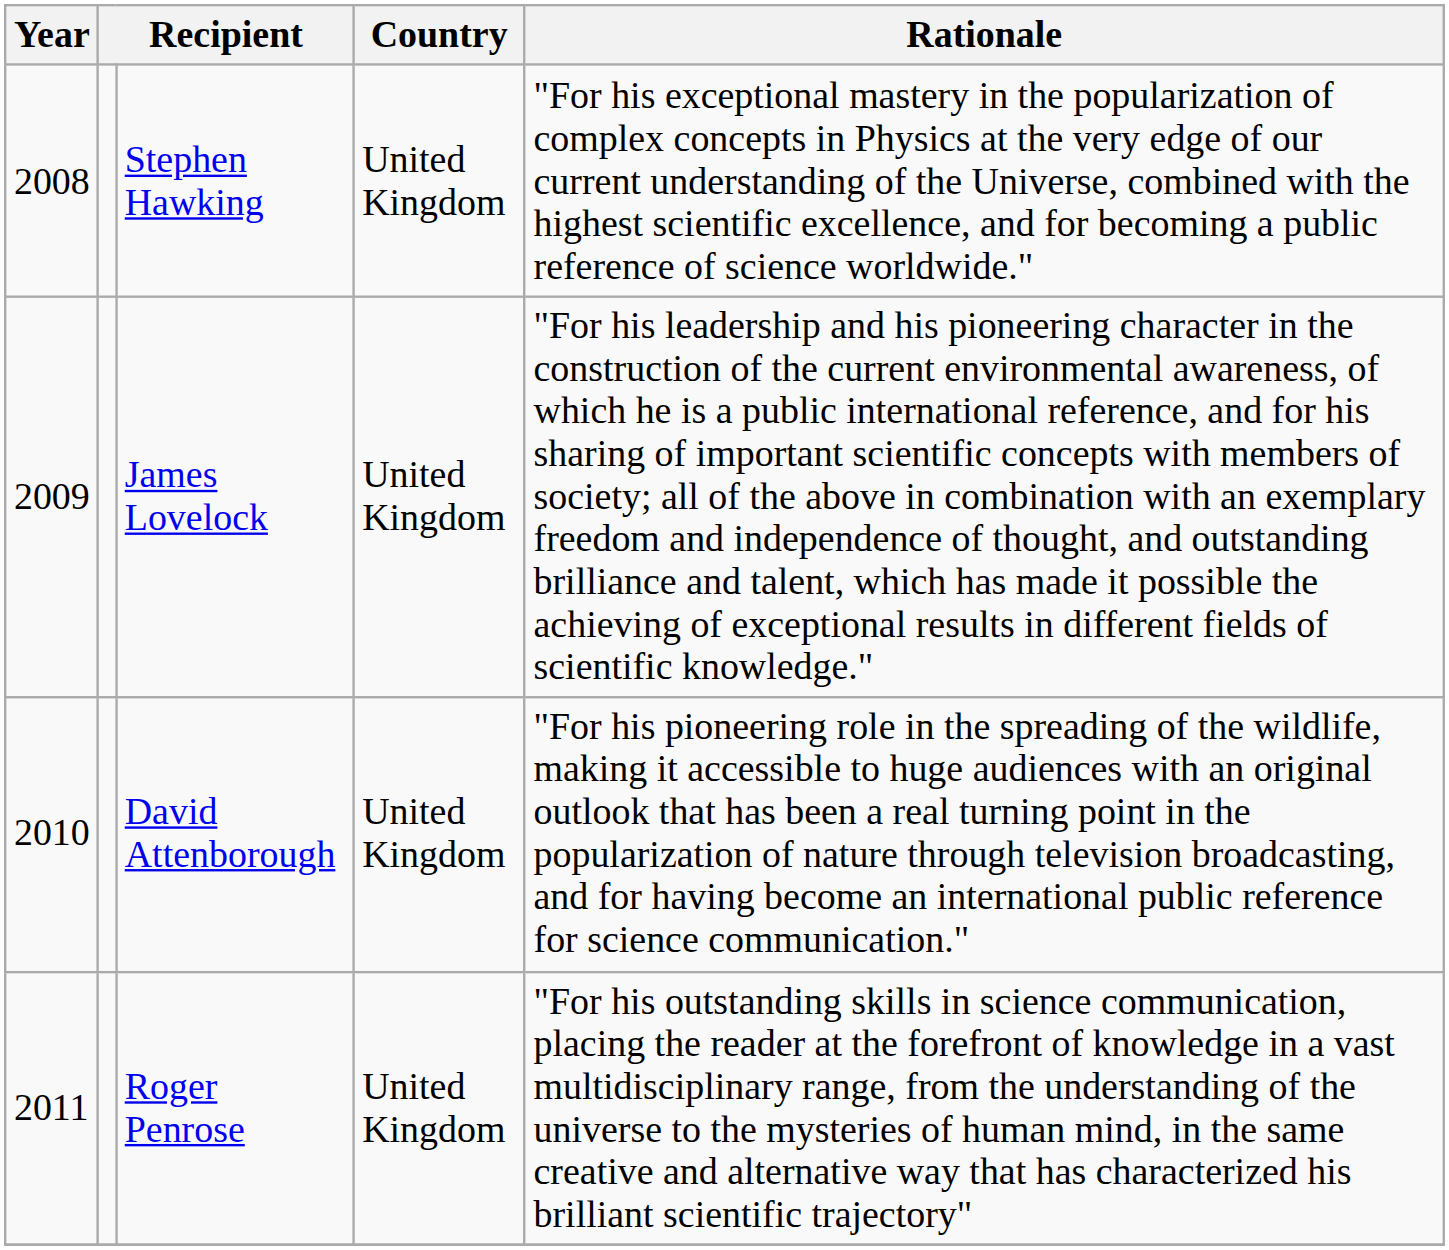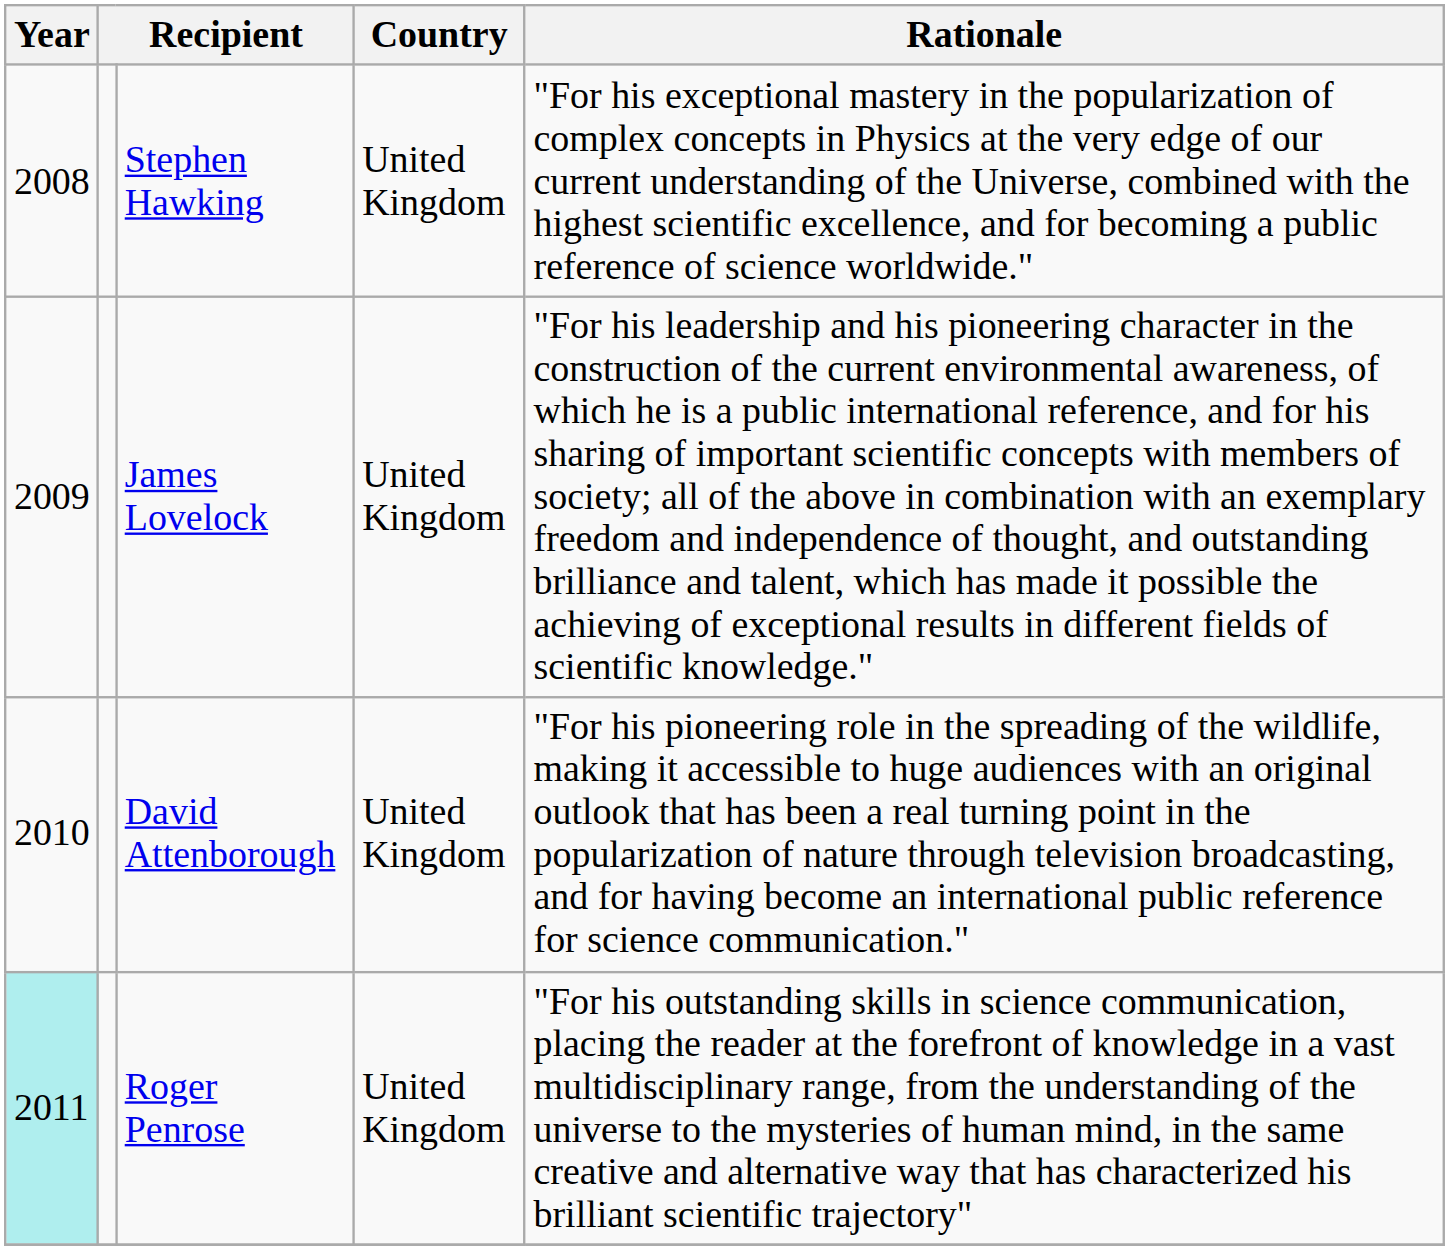(51, 1106) no background -> (51, 1106) paleturquoise background
